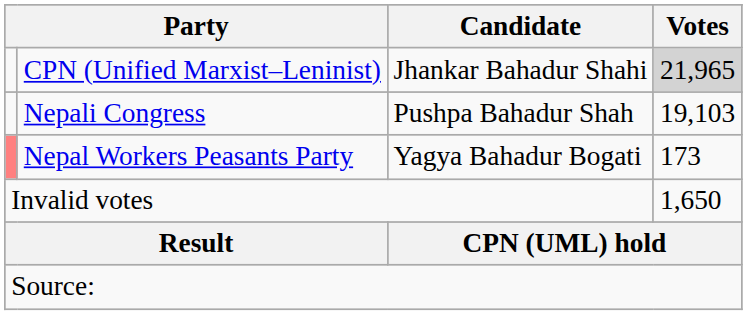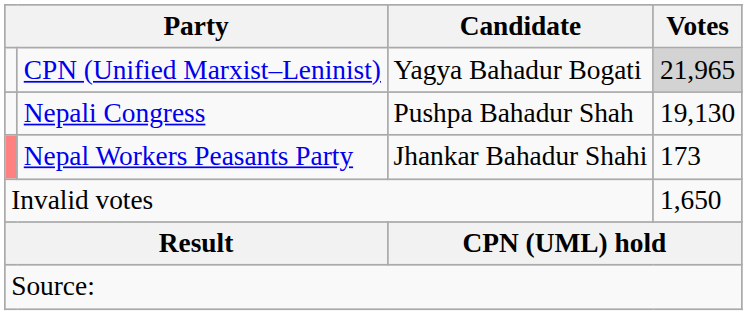(520, 69) Jhankar Bahadur Shahi -> (518, 69) Yagya Bahadur Bogati
(698, 112) 19,103 -> (698, 112) 19,130
(518, 156) Yagya Bahadur Bogati -> (520, 156) Jhankar Bahadur Shahi
